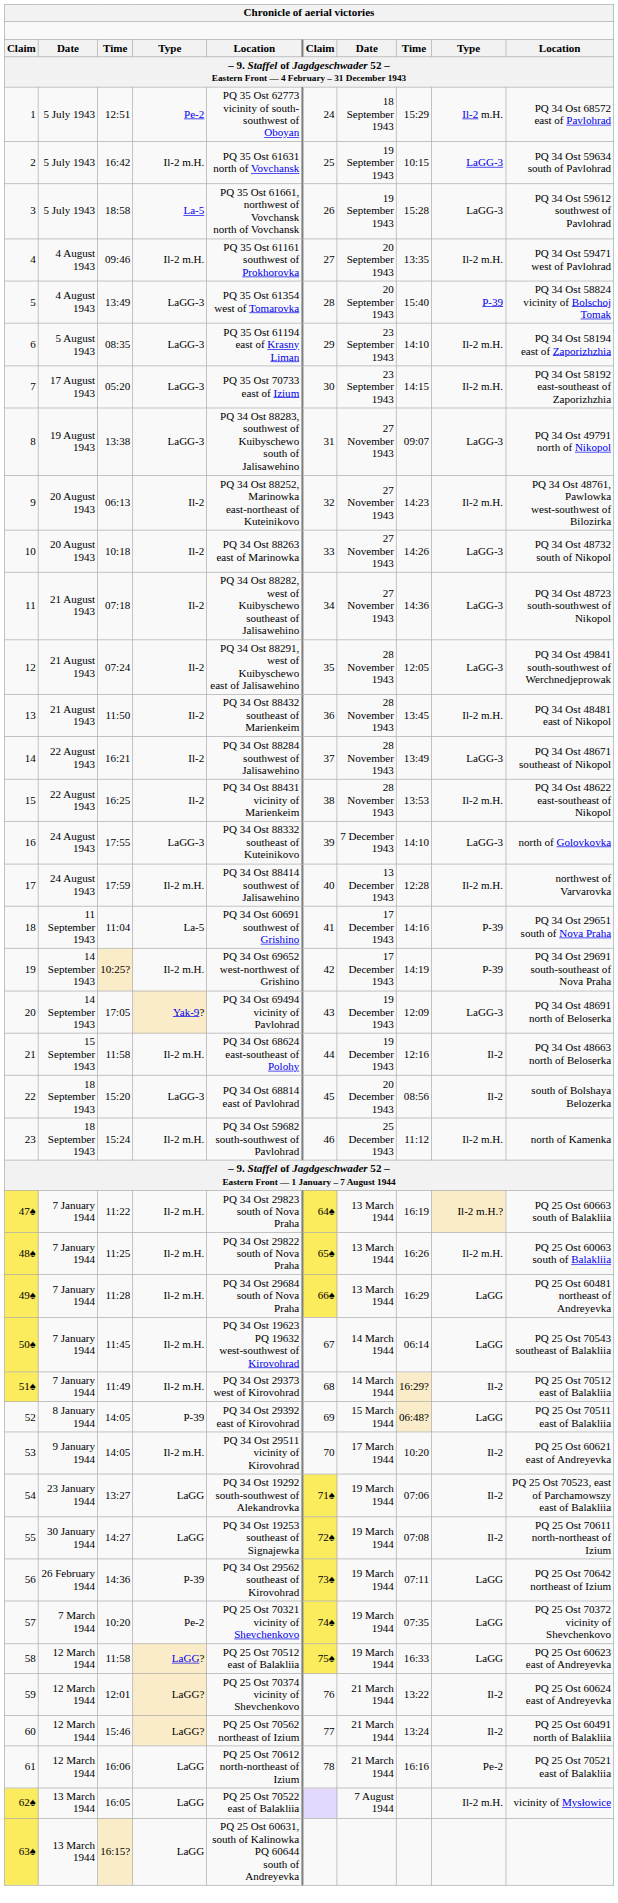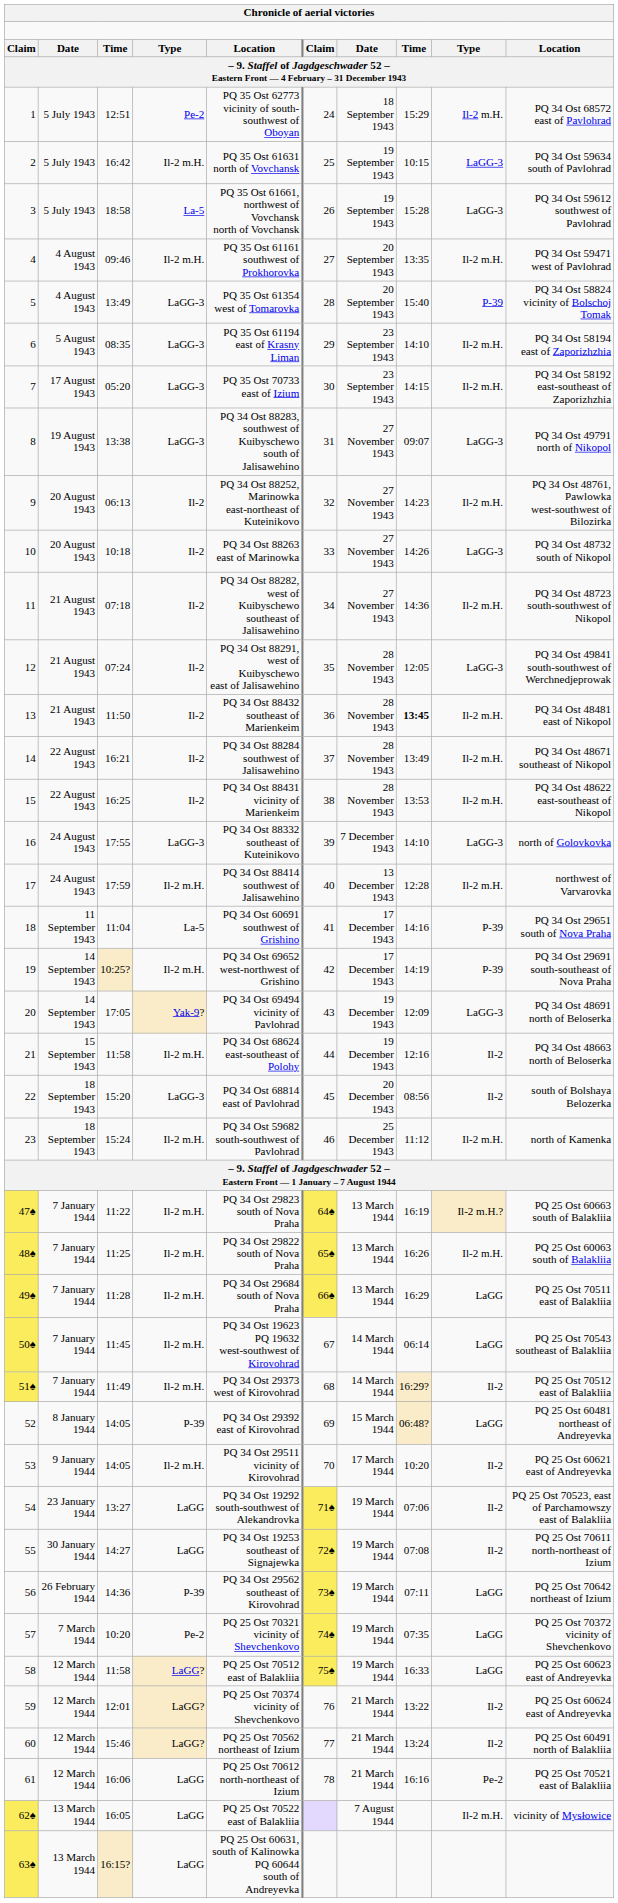(485, 606) LaGG-3 -> (483, 606) Il-2 m.H.
(416, 715) normal -> (416, 715) bold
(485, 758) LaGG-3 -> (483, 758) Il-2 m.H.
(573, 1296) PQ 25 Ost 60481 northeast of Andreyevka -> (573, 1296) PQ 25 Ost 70511 east of Balakliia
(573, 1416) PQ 25 Ost 70511 east of Balakliia -> (573, 1423) PQ 25 Ost 60481 northeast of Andreyevka
